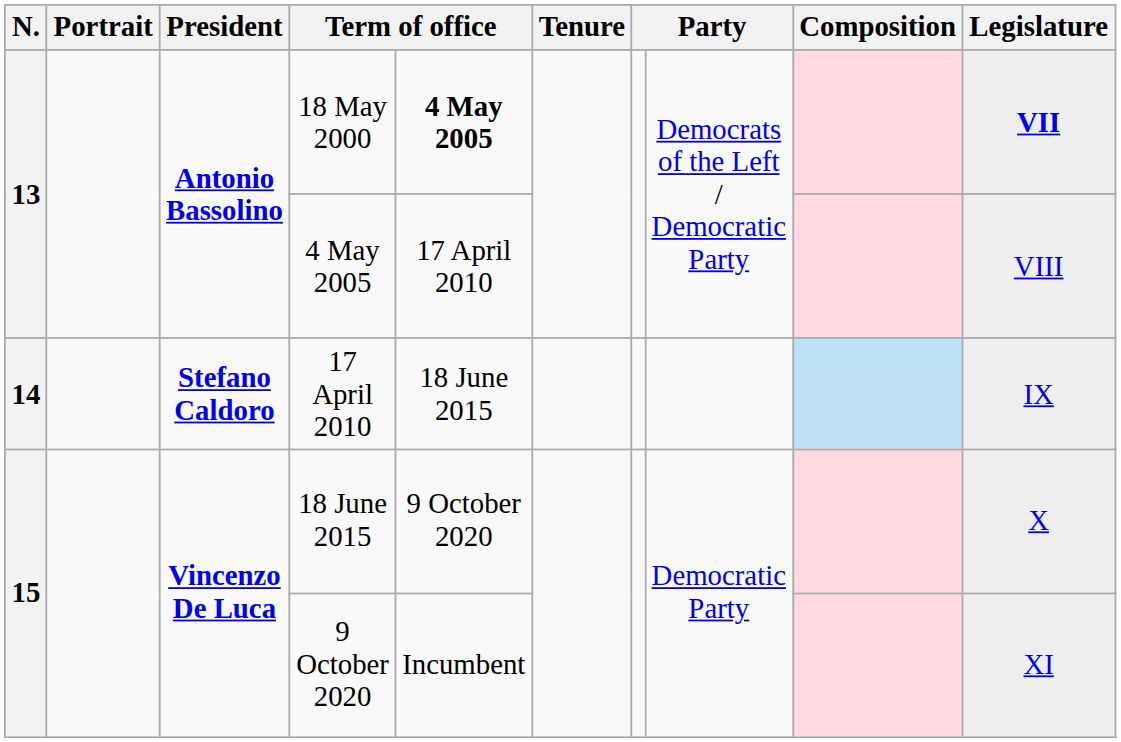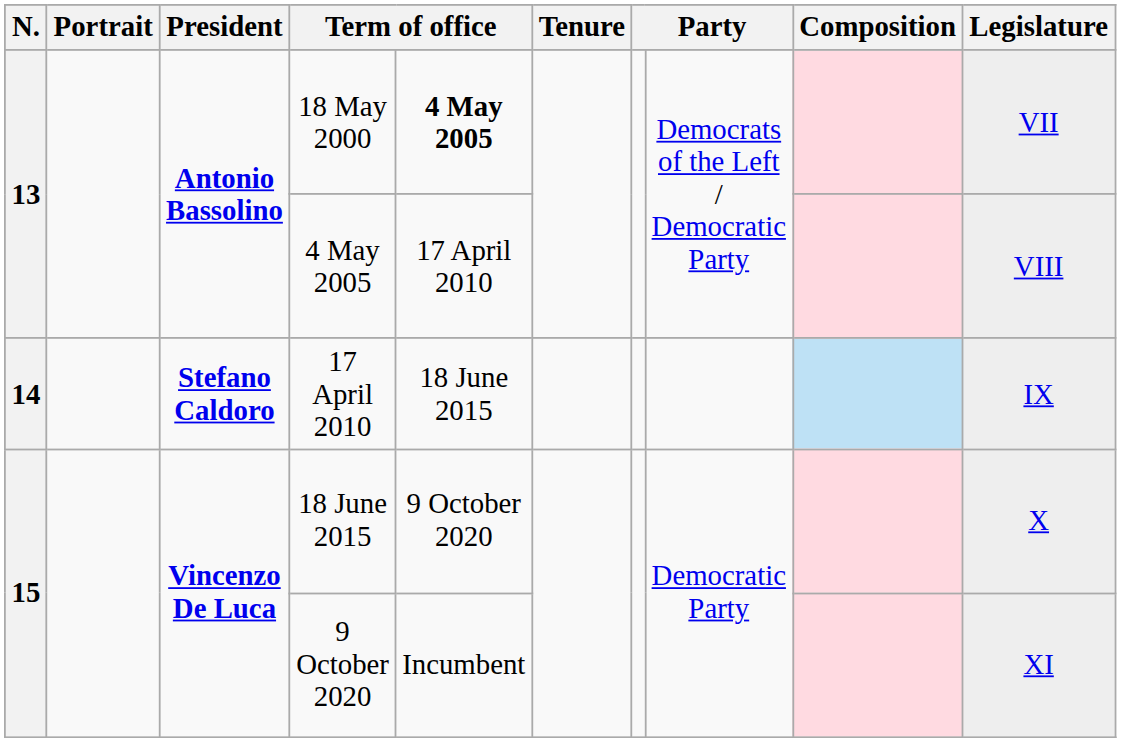(1039, 122) bold -> (1039, 122) normal
